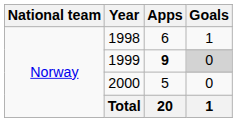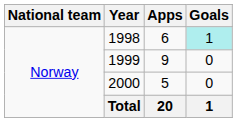(209, 38) no background -> (209, 38) paleturquoise background
(165, 60) bold -> (165, 60) normal
(209, 60) lightgrey background -> (209, 60) no background
